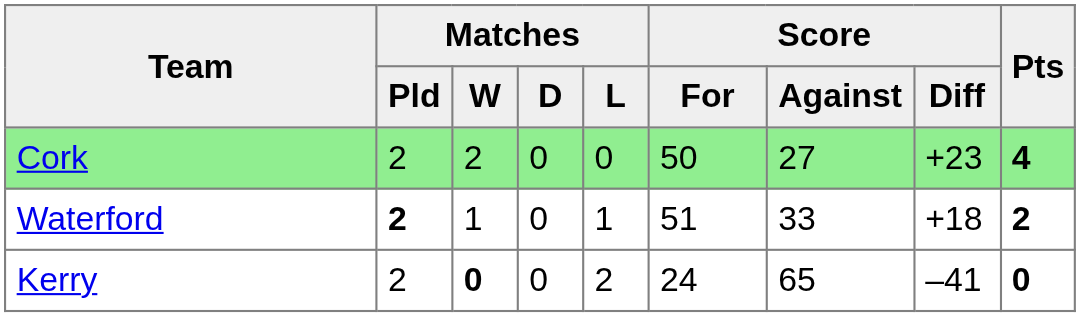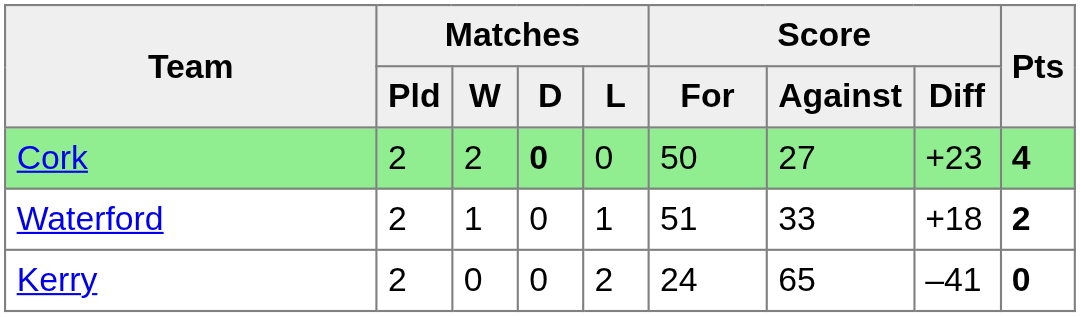(539, 157) normal -> (539, 157) bold
(397, 218) bold -> (397, 218) normal
(473, 279) bold -> (473, 279) normal
